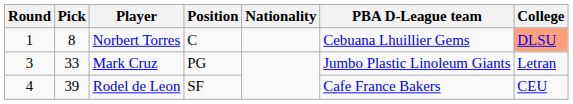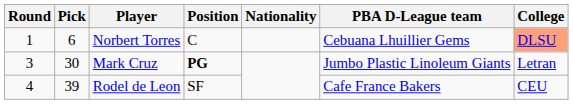(72, 39) 8 -> (72, 39) 6
(72, 63) 33 -> (72, 63) 30
(197, 63) normal -> (198, 63) bold
